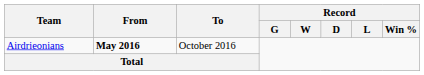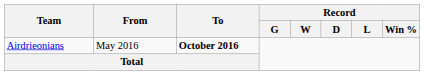(118, 45) bold -> (117, 45) normal
(207, 45) normal -> (209, 45) bold
